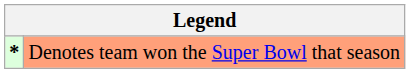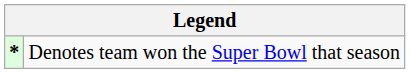(214, 52) lightsalmon background -> (214, 52) no background
